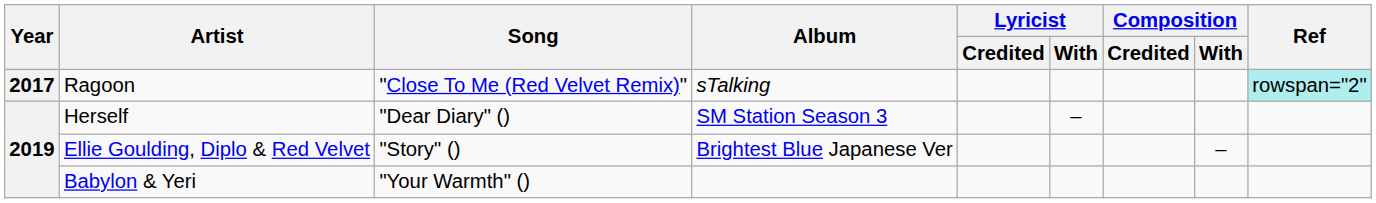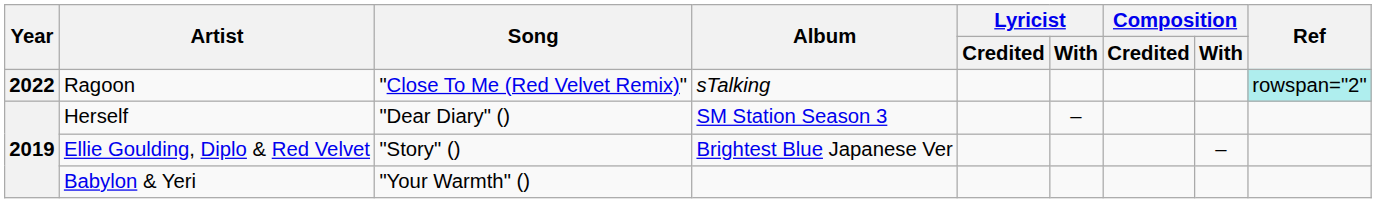(32, 85) 2017 -> (32, 85) 2022
